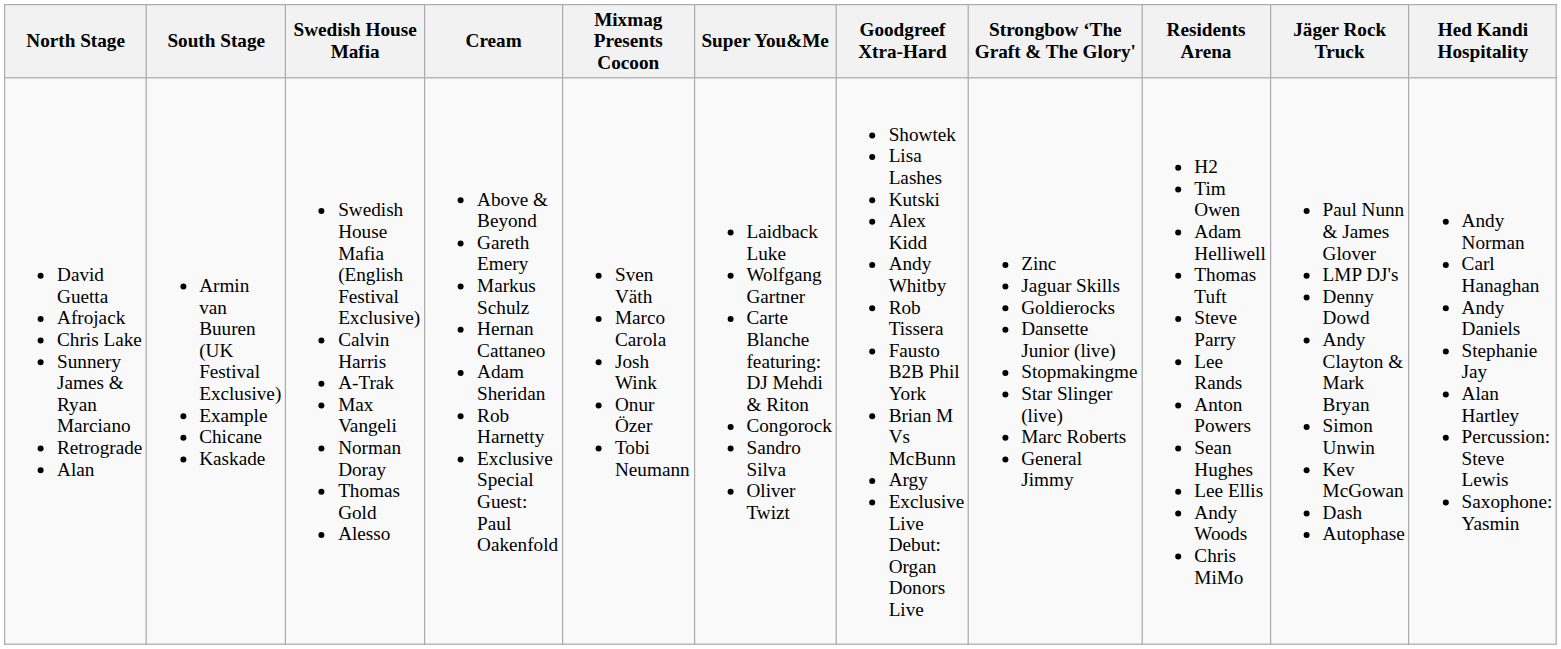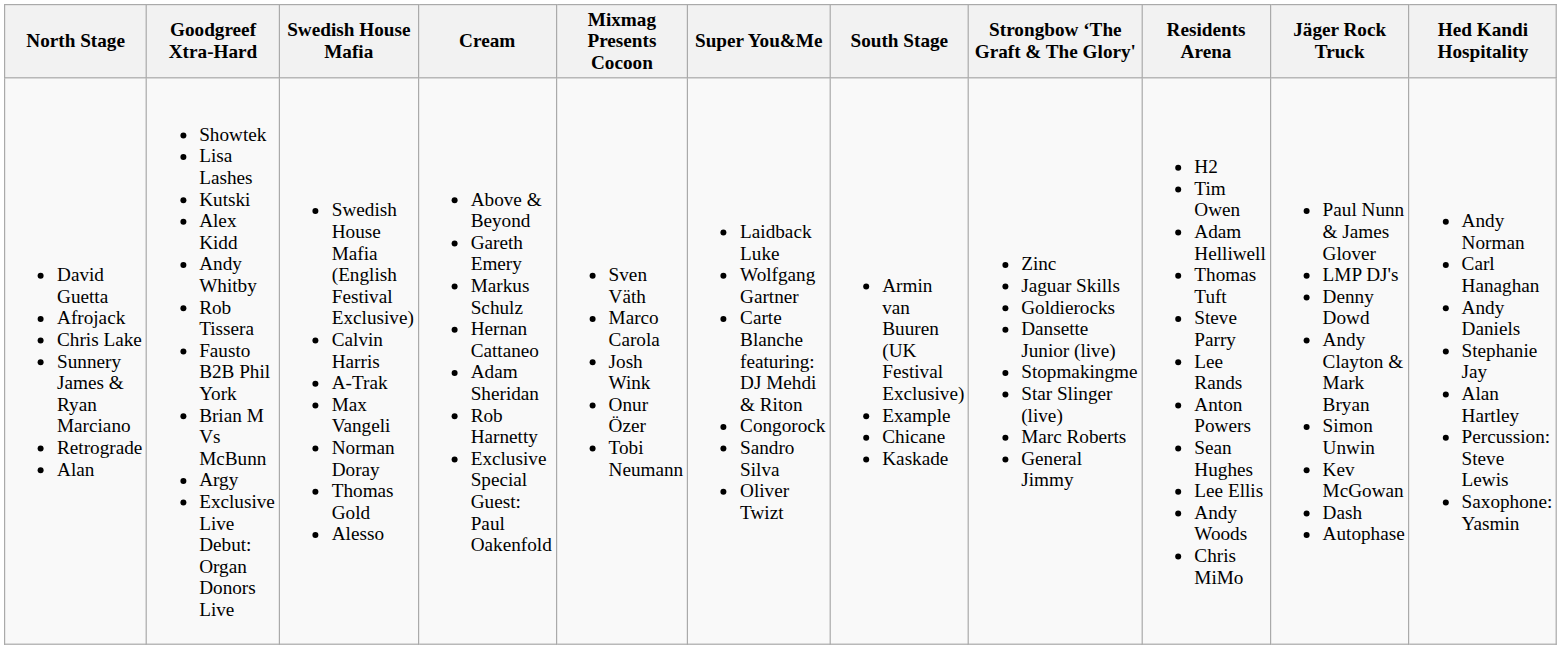columns swapped: (216, 41) <-> (902, 41)
